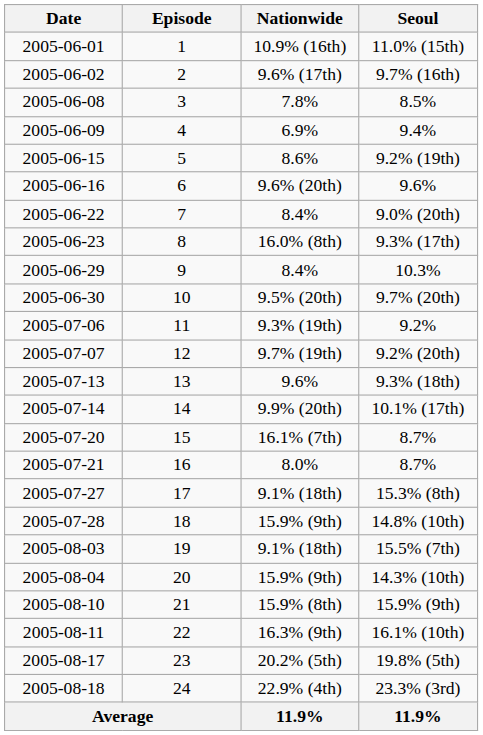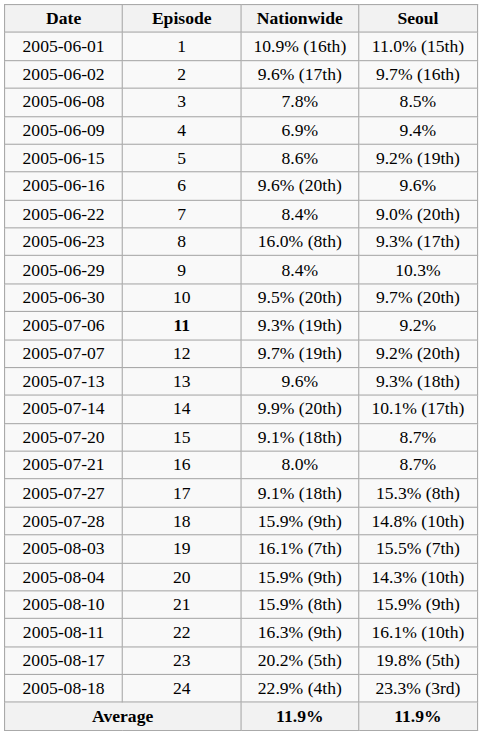(182, 325) normal -> (182, 325) bold
(300, 437) 16.1% (7th) -> (300, 437) 9.1% (18th)
(300, 548) 9.1% (18th) -> (300, 548) 16.1% (7th)
